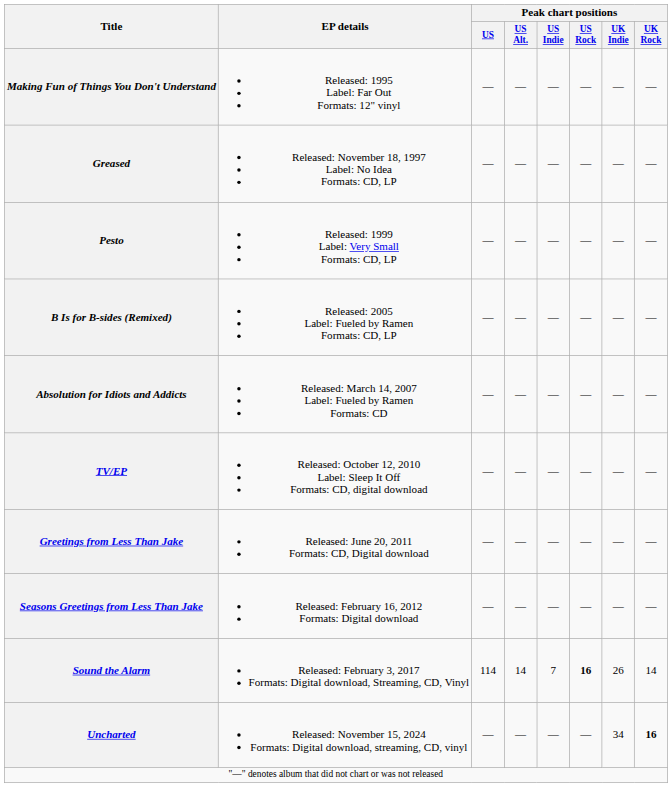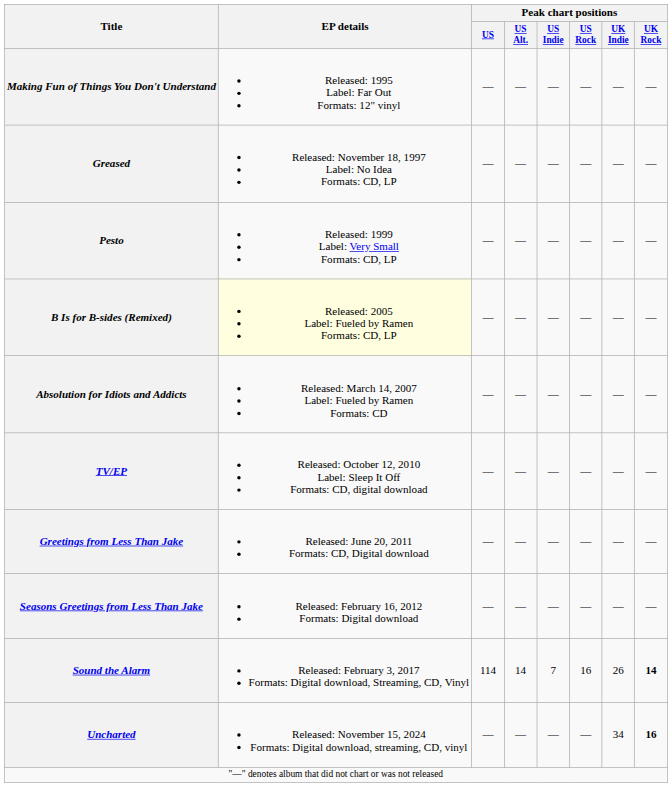(345, 324) no background -> (345, 324) lightyellow background
(586, 670) bold -> (586, 670) normal
(651, 670) normal -> (651, 670) bold
